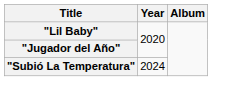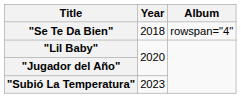+ row: (71, 31)
(153, 66) 2024 -> (153, 84) 2023
